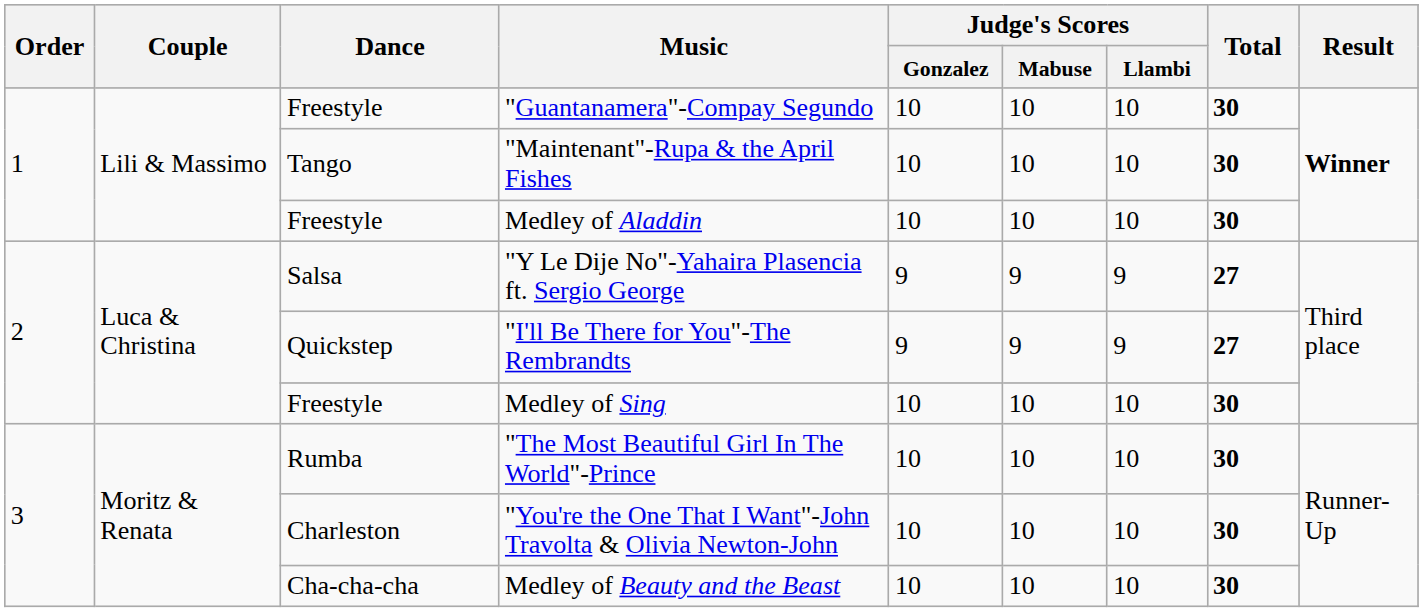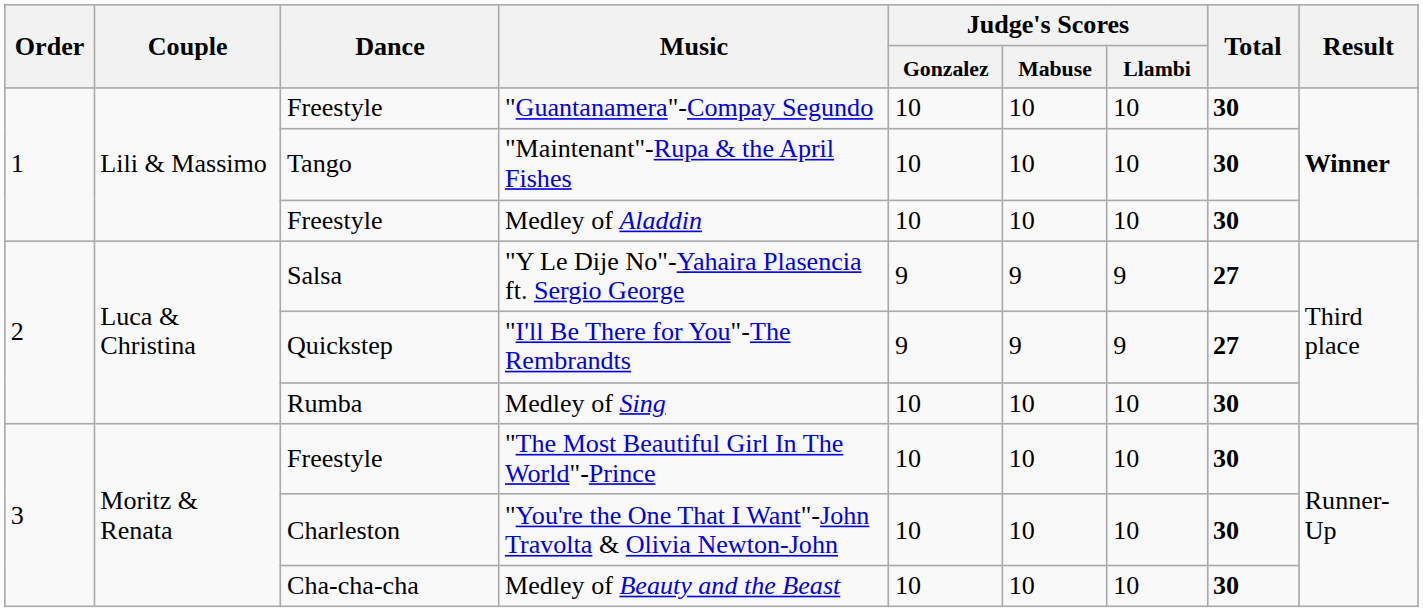(335, 402) Freestyle -> (325, 402) Rumba
(325, 458) Rumba -> (335, 458) Freestyle
